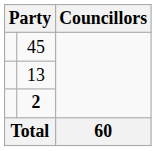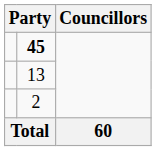(36, 46) normal -> (36, 46) bold
(36, 103) bold -> (36, 103) normal
